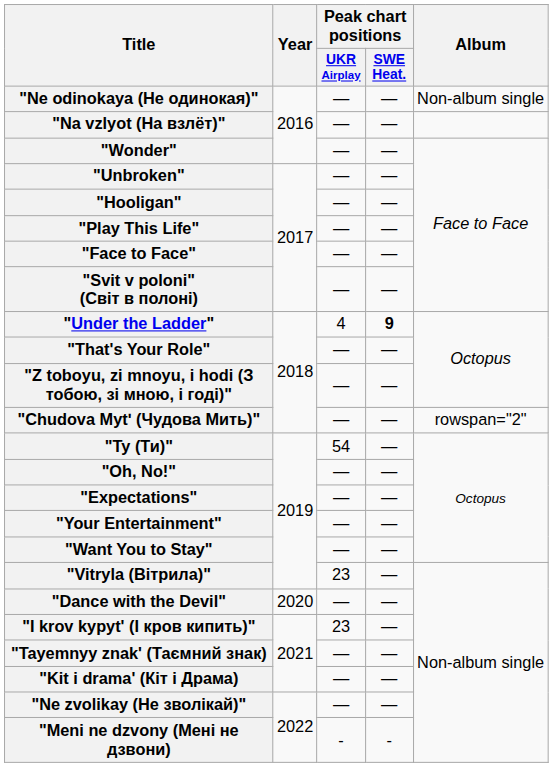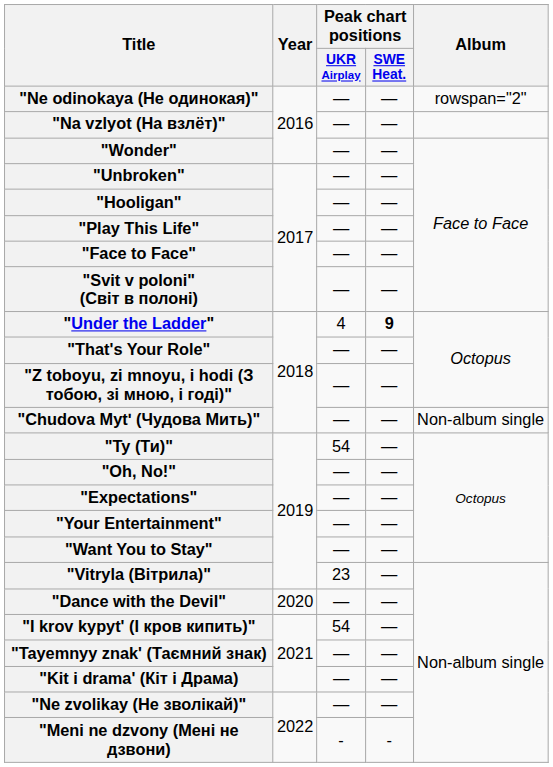(481, 98) Non-album single -> (481, 98) rowspan="2"
(481, 420) rowspan="2" -> (481, 420) Non-album single
(341, 627) 23 -> (341, 627) 54
